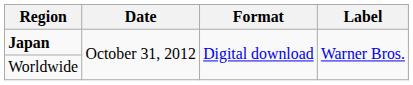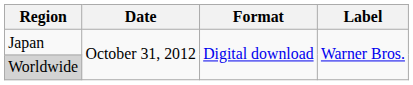(29, 42) bold -> (26, 42) normal
(43, 67) no background -> (43, 67) lightgrey background
